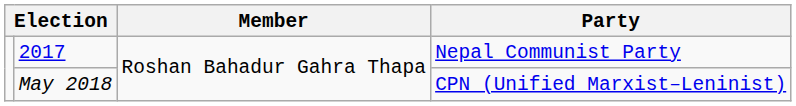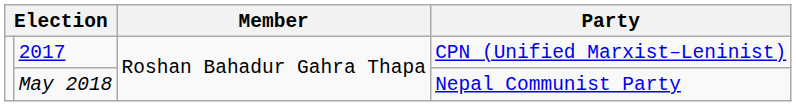(558, 52) Nepal Communist Party -> (611, 52) CPN (Unified Marxist–Leninist)
(611, 84) CPN (Unified Marxist–Leninist) -> (558, 84) Nepal Communist Party
